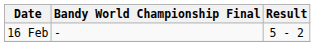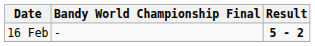(287, 32) normal -> (287, 32) bold
